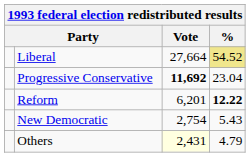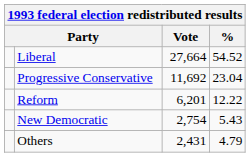(227, 57) khaki background -> (227, 57) no background
(188, 78) bold -> (188, 78) normal
(227, 99) bold -> (227, 99) normal
(191, 141) lightyellow background -> (191, 141) no background
